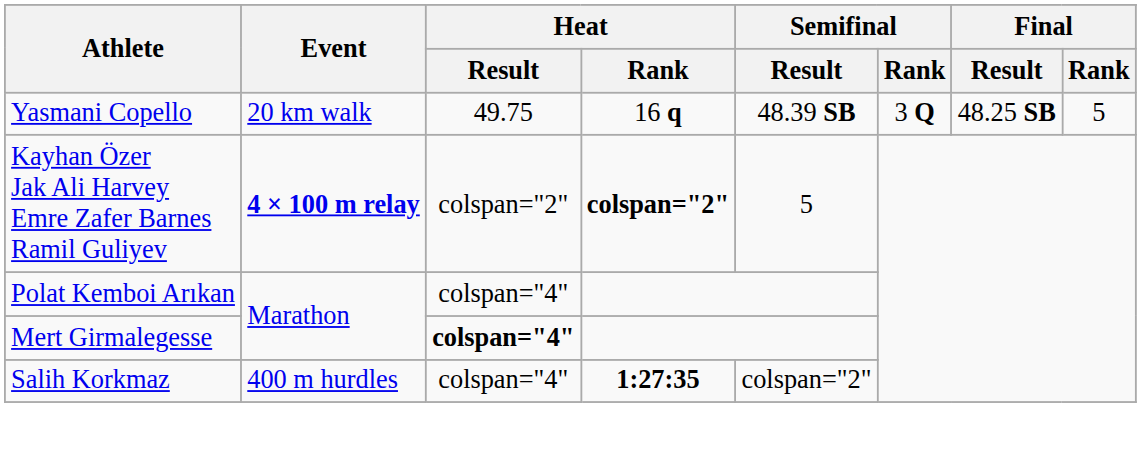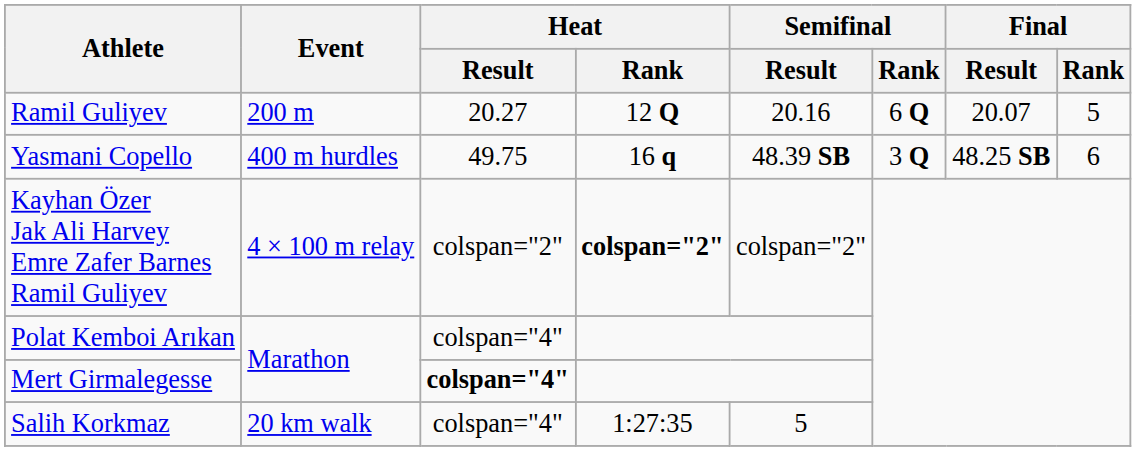+ row: (89, 113)
(309, 113) 20 km walk -> (323, 157) 400 m hurdles
(1099, 113) 5 -> (1093, 157) 6
(334, 203) bold -> (331, 247) normal
(806, 203) 5 -> (801, 247) colspan="2"
(323, 380) 400 m hurdles -> (309, 424) 20 km walk
(658, 380) bold -> (652, 424) normal
(806, 380) colspan="2" -> (801, 424) 5
